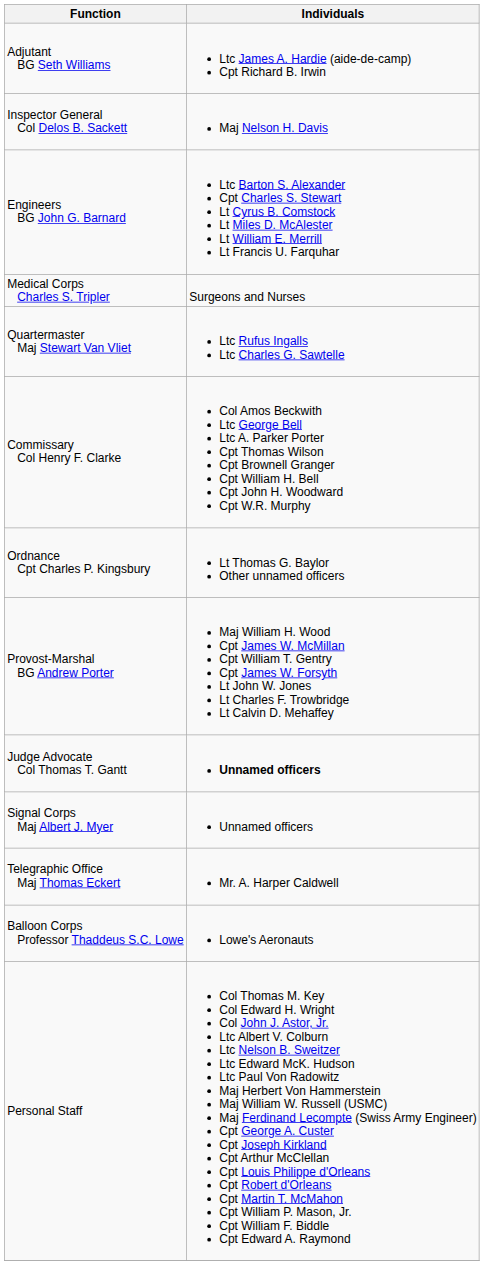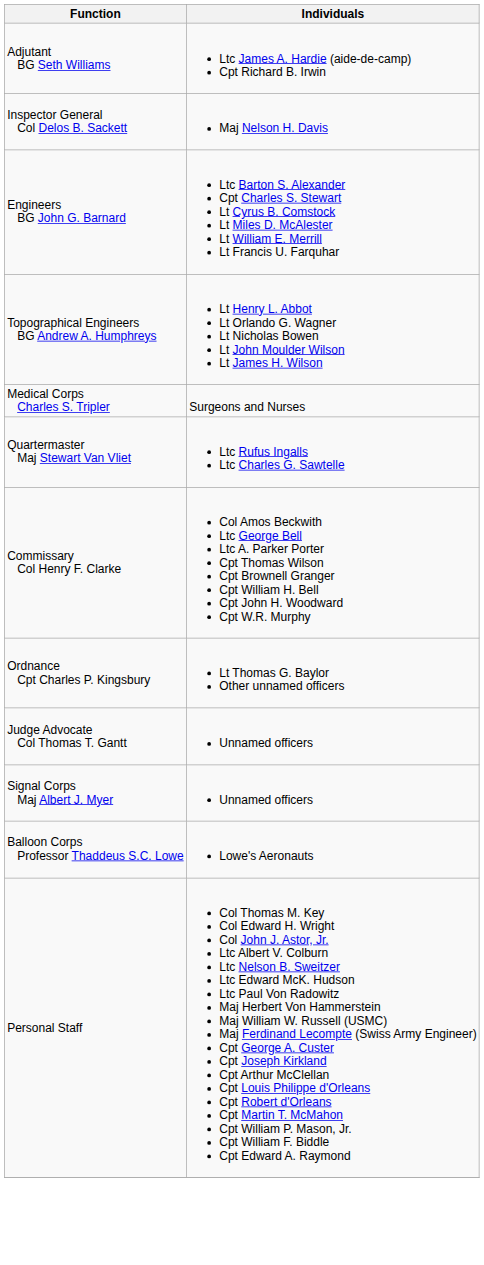+ row: (82, 329)
- row: (60, 666)
(333, 770) bold -> (333, 743) normal
- row: (64, 876)
